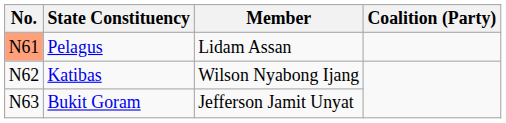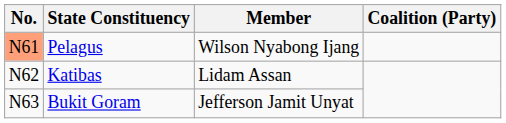(245, 46) Lidam Assan -> (279, 46) Wilson Nyabong Ijang
(279, 74) Wilson Nyabong Ijang -> (245, 74) Lidam Assan
